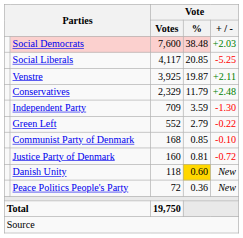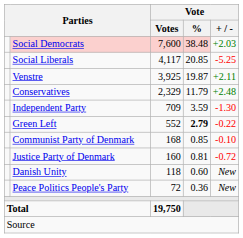(199, 124) normal -> (199, 124) bold
(199, 172) gold background -> (199, 172) no background
